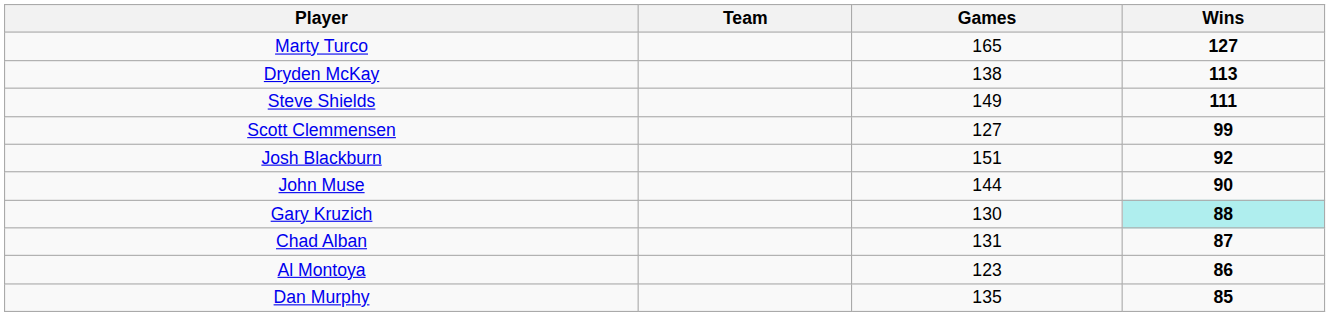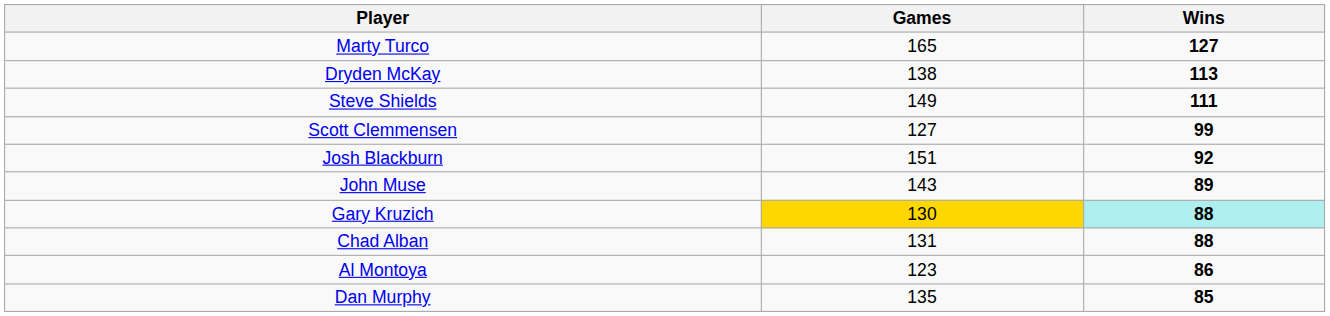- column: (745, 18)
(987, 185) 144 -> (922, 185) 143
(1223, 185) 90 -> (1204, 185) 89
(987, 213) no background -> (922, 213) gold background
(1223, 241) 87 -> (1204, 241) 88
